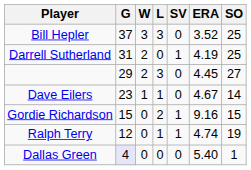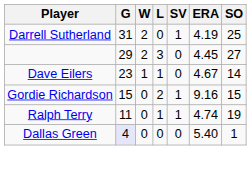- row: (60, 34)
(126, 134) 12 -> (126, 114) 11
